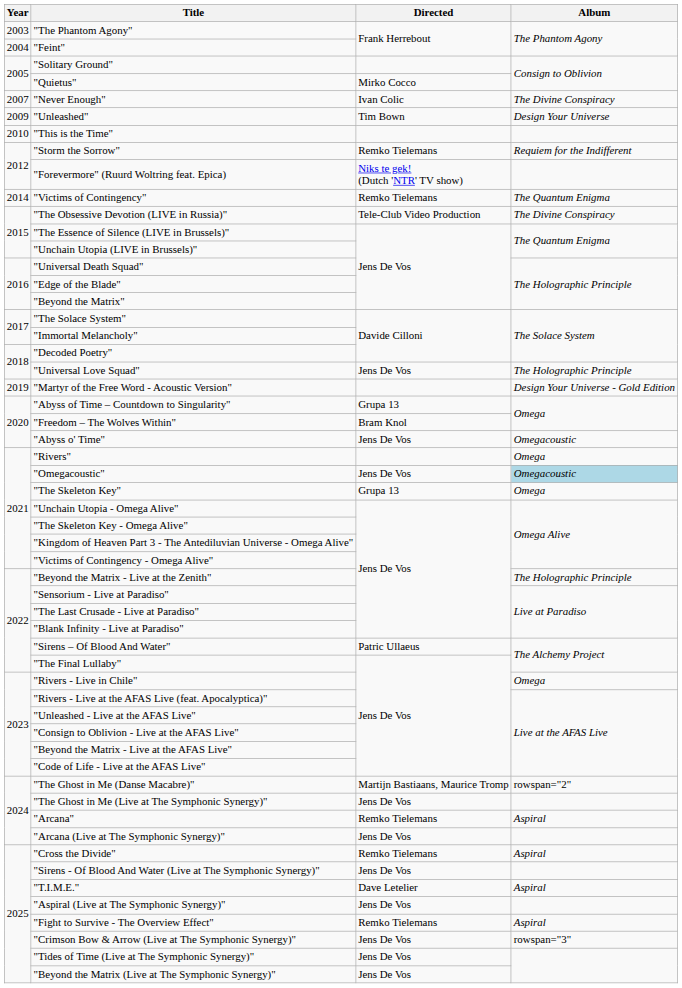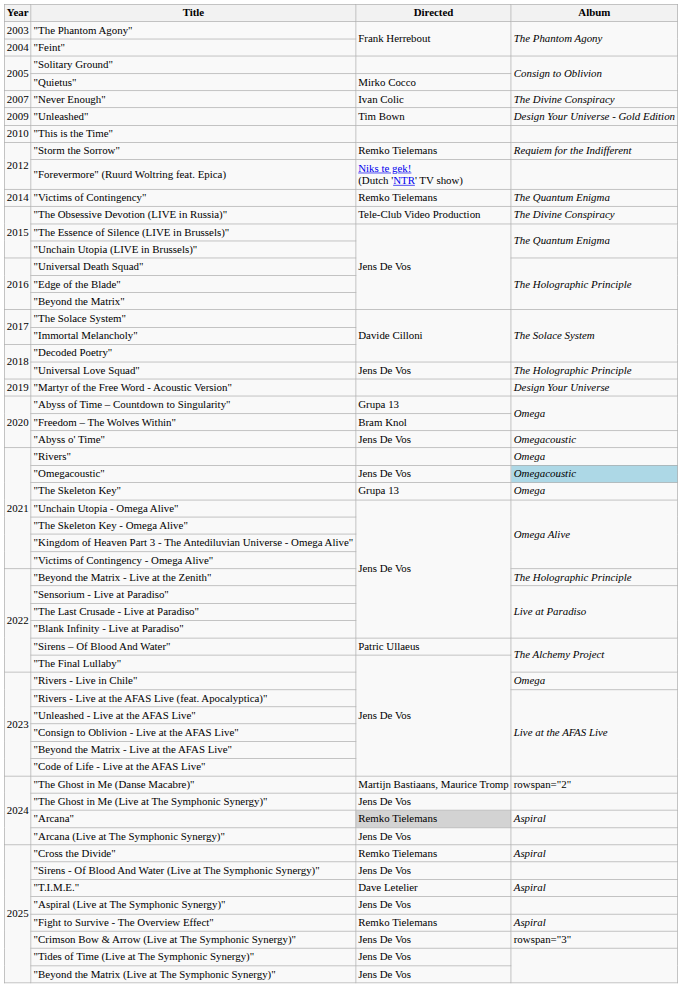(562, 116) Design Your Universe -> (594, 116) Design Your Universe - Gold Edition
(594, 387) Design Your Universe - Gold Edition -> (562, 387) Design Your Universe
(398, 819) no background -> (398, 819) lightgrey background
